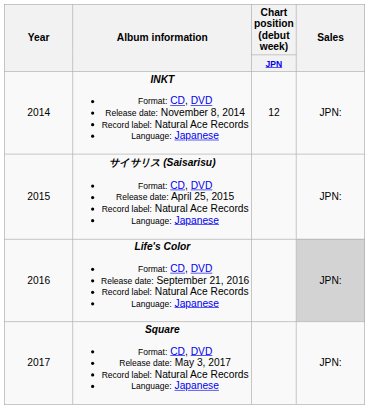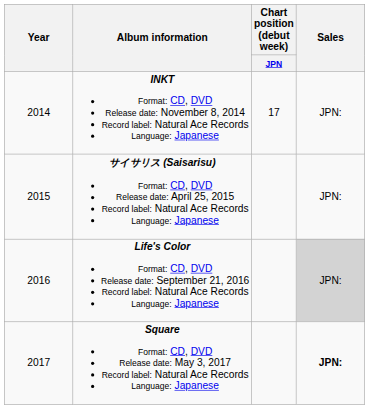(274, 112) 12 -> (274, 112) 17
(331, 363) normal -> (331, 363) bold
